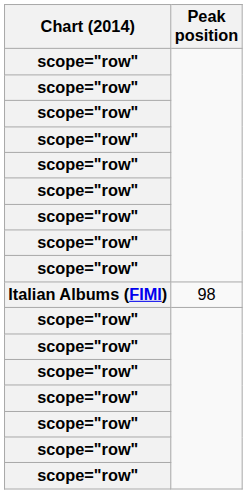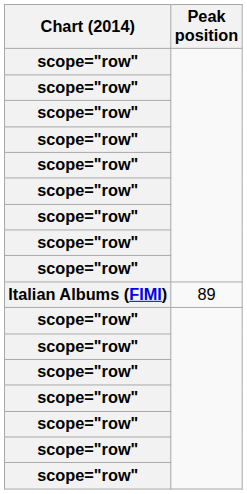(206, 294) 98 -> (206, 294) 89
